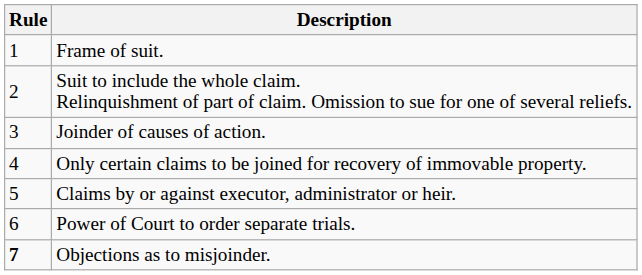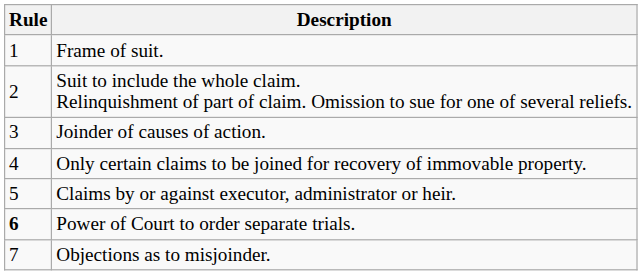(14, 224) normal -> (14, 224) bold
(14, 254) bold -> (14, 254) normal
